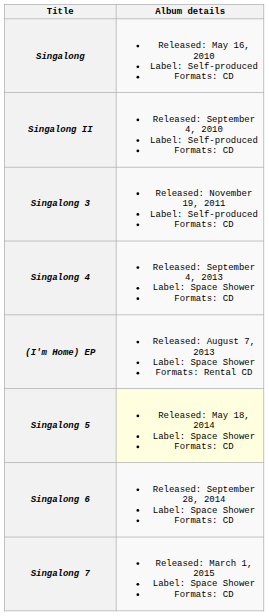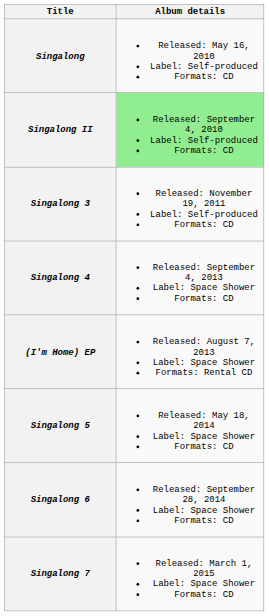(190, 135) no background -> (190, 135) lightgreen background
(190, 431) lightyellow background -> (190, 431) no background
